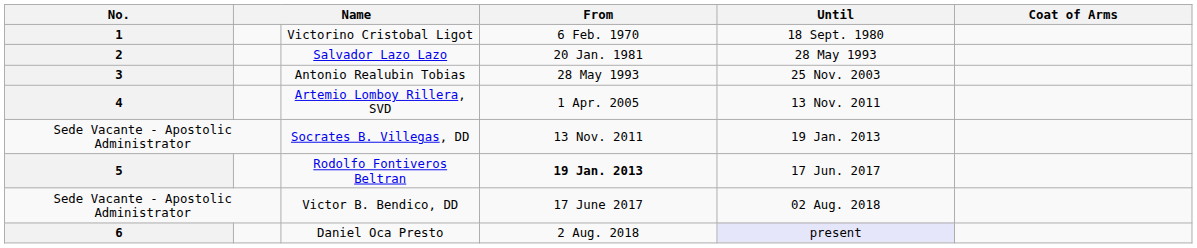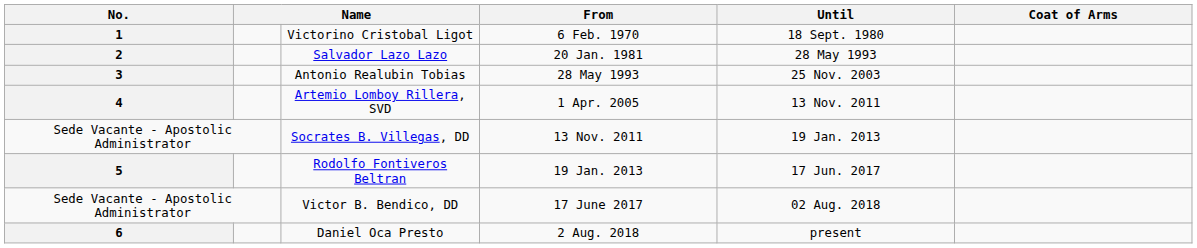(598, 171) bold -> (598, 171) normal
(836, 233) lavender background -> (836, 233) no background
